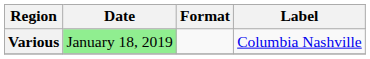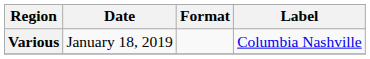(120, 41) lightgreen background -> (120, 41) no background
